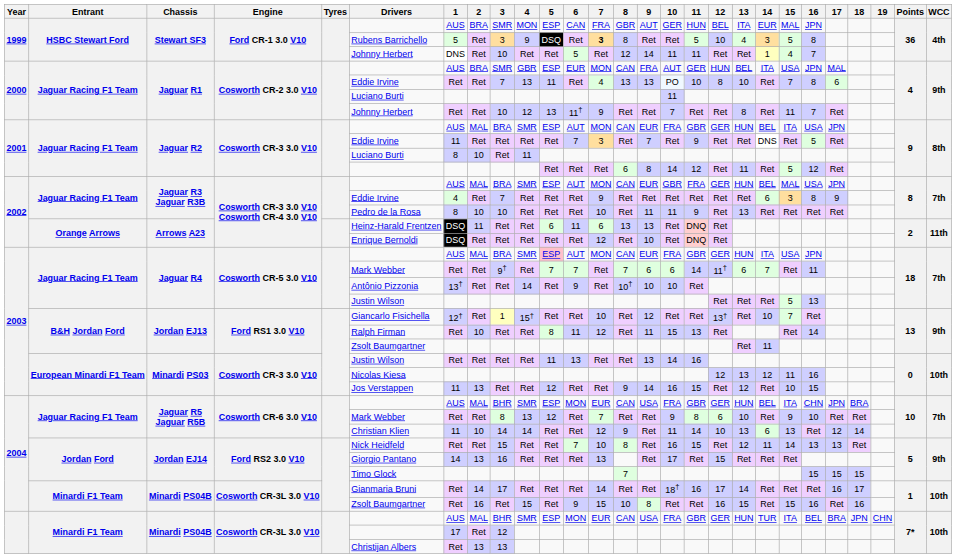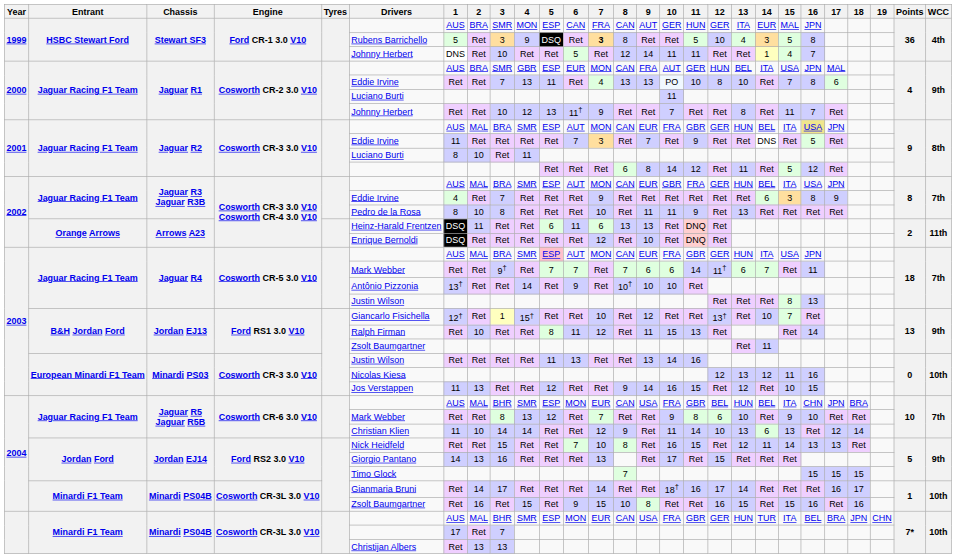(625, 25) GBR -> (625, 25) CAN
(720, 25) BEL -> (720, 25) GER
(813, 127) no background -> (813, 127) khaki background
(790, 183) MAL -> (790, 183) ITA
(502, 211) 10 -> (502, 211) 8
(790, 301) 5 -> (790, 301) 8
(720, 402) GER -> (720, 402) BEL
(502, 532) 12 -> (502, 532) 7
